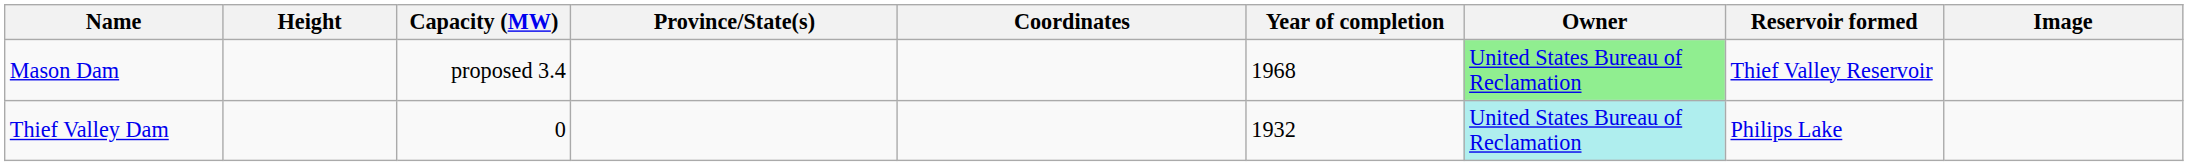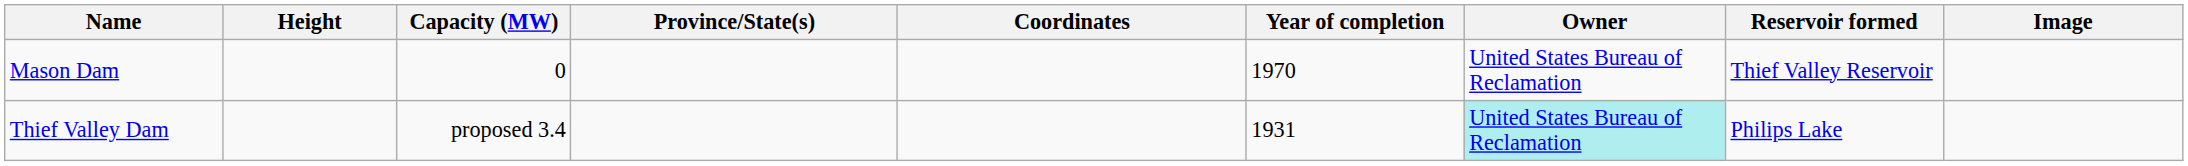(508, 69) proposed 3.4 -> (560, 69) 0
(1274, 69) 1968 -> (1274, 69) 1970
(1576, 69) lightgreen background -> (1576, 69) no background
(560, 130) 0 -> (508, 130) proposed 3.4
(1274, 130) 1932 -> (1274, 130) 1931
